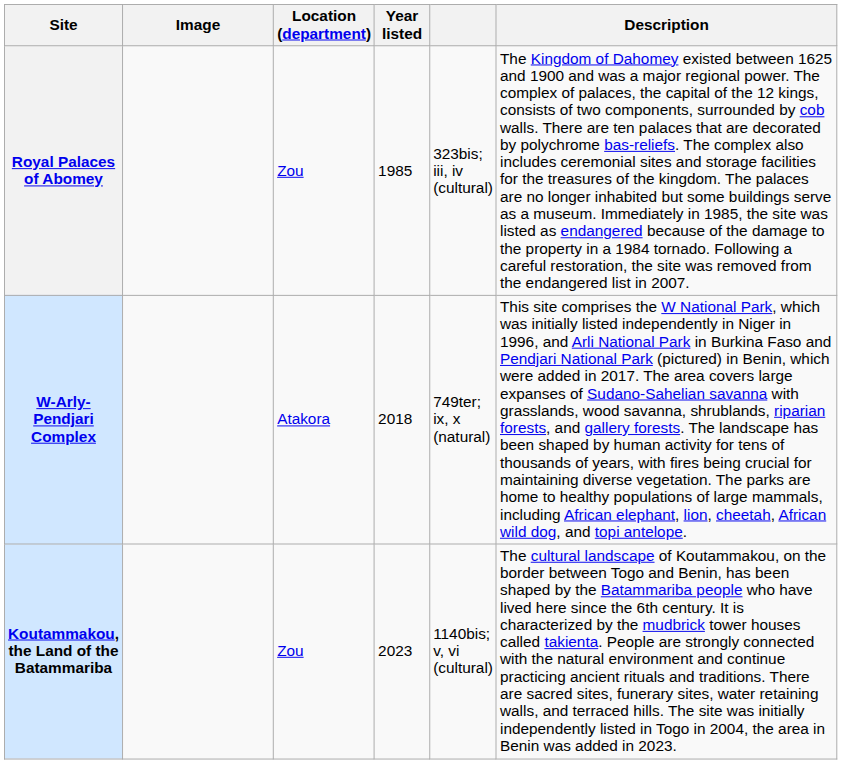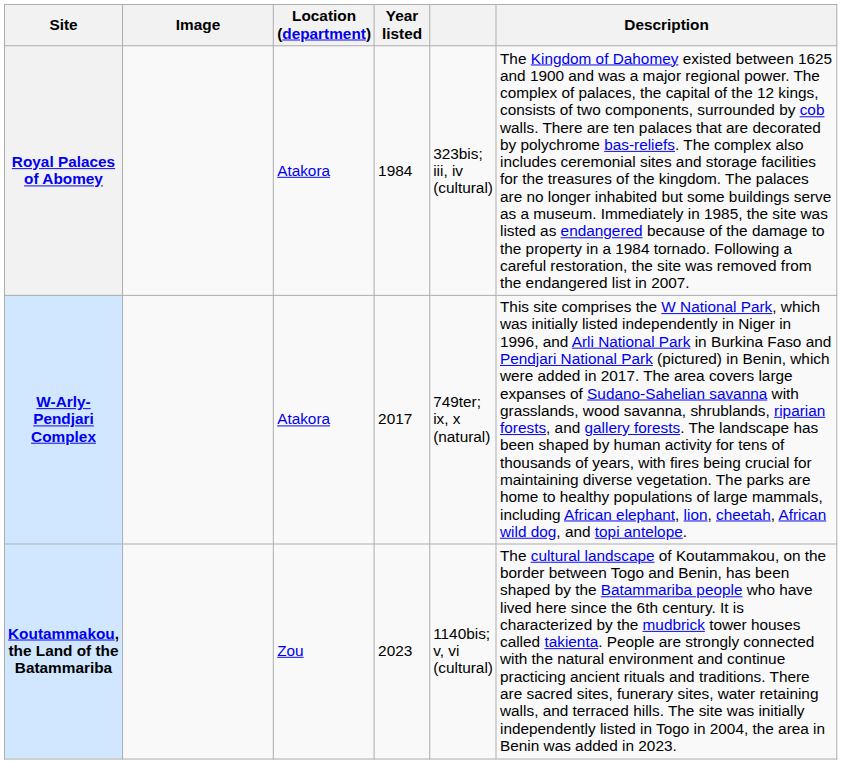(290, 170) Zou -> (304, 170) Atakora
(395, 170) 1985 -> (395, 170) 1984
(395, 419) 2018 -> (395, 419) 2017
